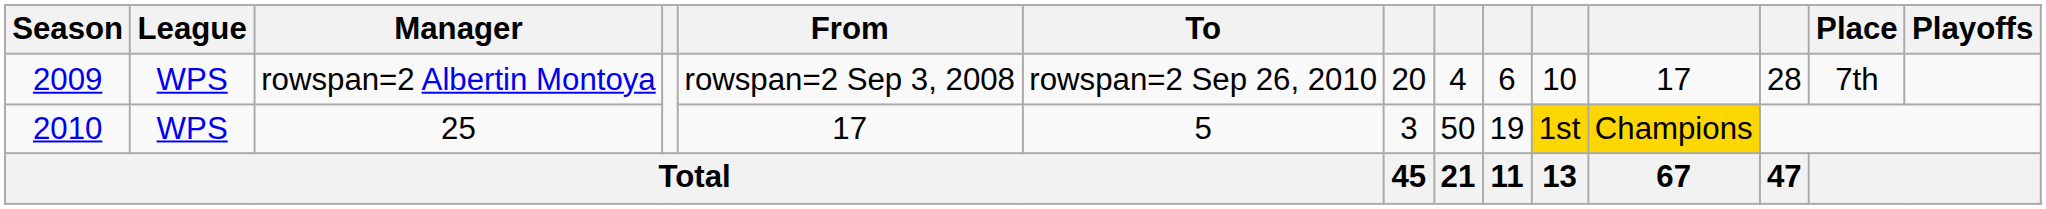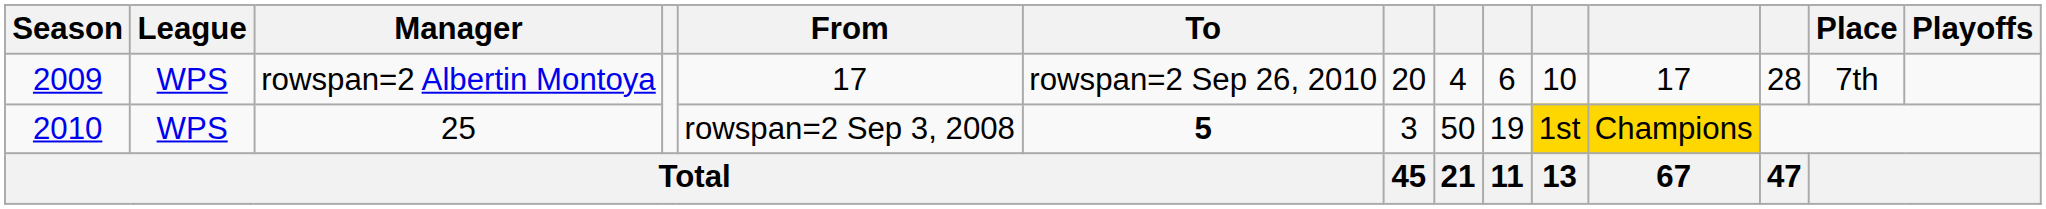(850, 78) rowspan=2 Sep 3, 2008 -> (850, 78) 17
(850, 128) 17 -> (850, 128) rowspan=2 Sep 3, 2008
(1203, 128) normal -> (1203, 128) bold
